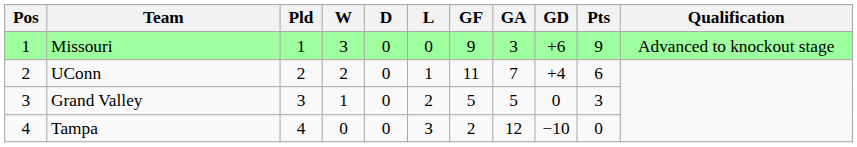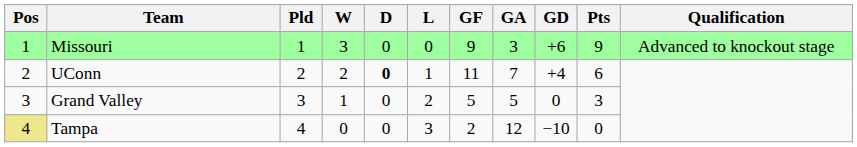(386, 73) normal -> (386, 73) bold
(26, 127) no background -> (26, 127) khaki background
